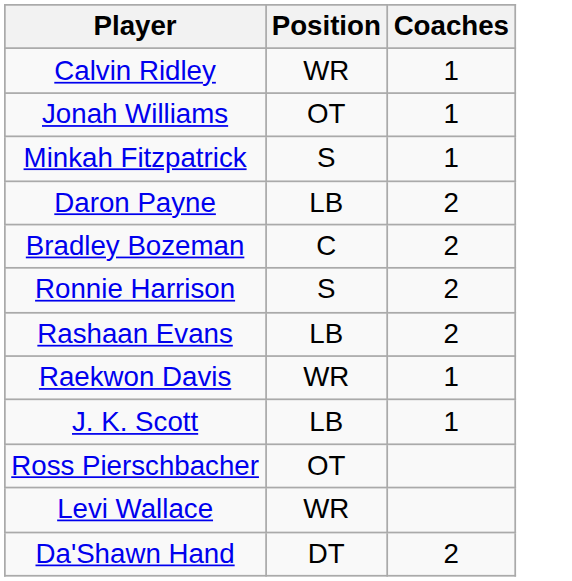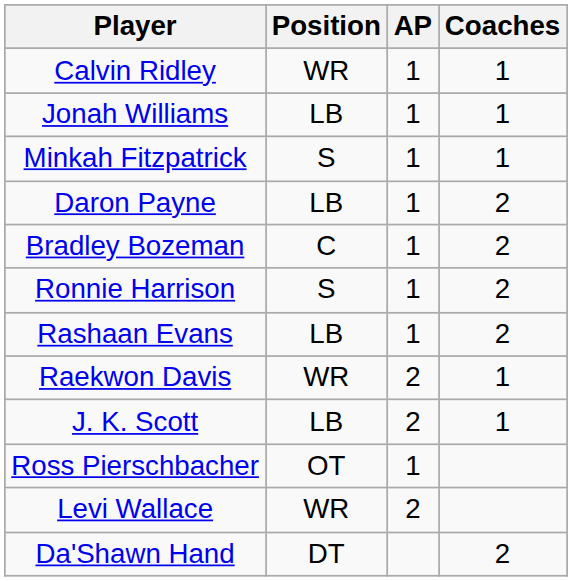+ column: (413, 26)
(326, 114) OT -> (326, 114) LB
